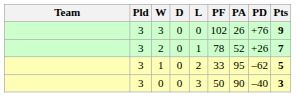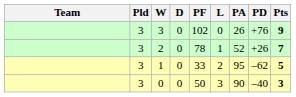columns swapped: (198, 13) <-> (219, 13)
